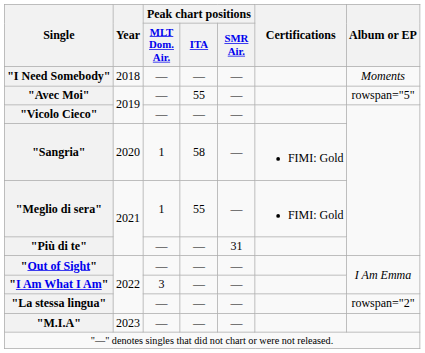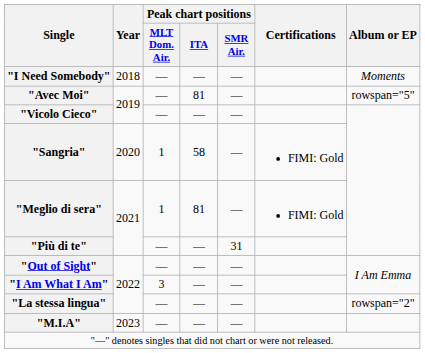(199, 95) 55 -> (199, 95) 81
(199, 208) 55 -> (199, 208) 81
